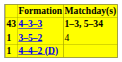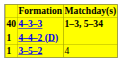(11, 24) 43 -> (11, 24) 40
rows swapped: (30, 37) <-> (38, 51)
